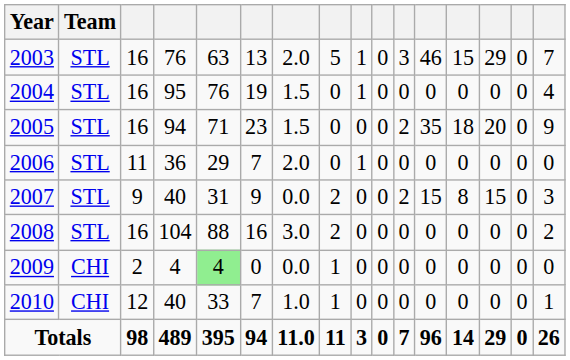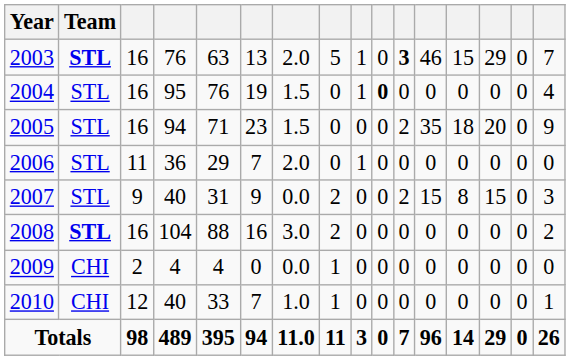(90, 57) normal -> (90, 57) bold
(404, 57) normal -> (404, 57) bold
(383, 92) normal -> (383, 92) bold
(90, 232) normal -> (90, 232) bold
(218, 267) lightgreen background -> (218, 267) no background
